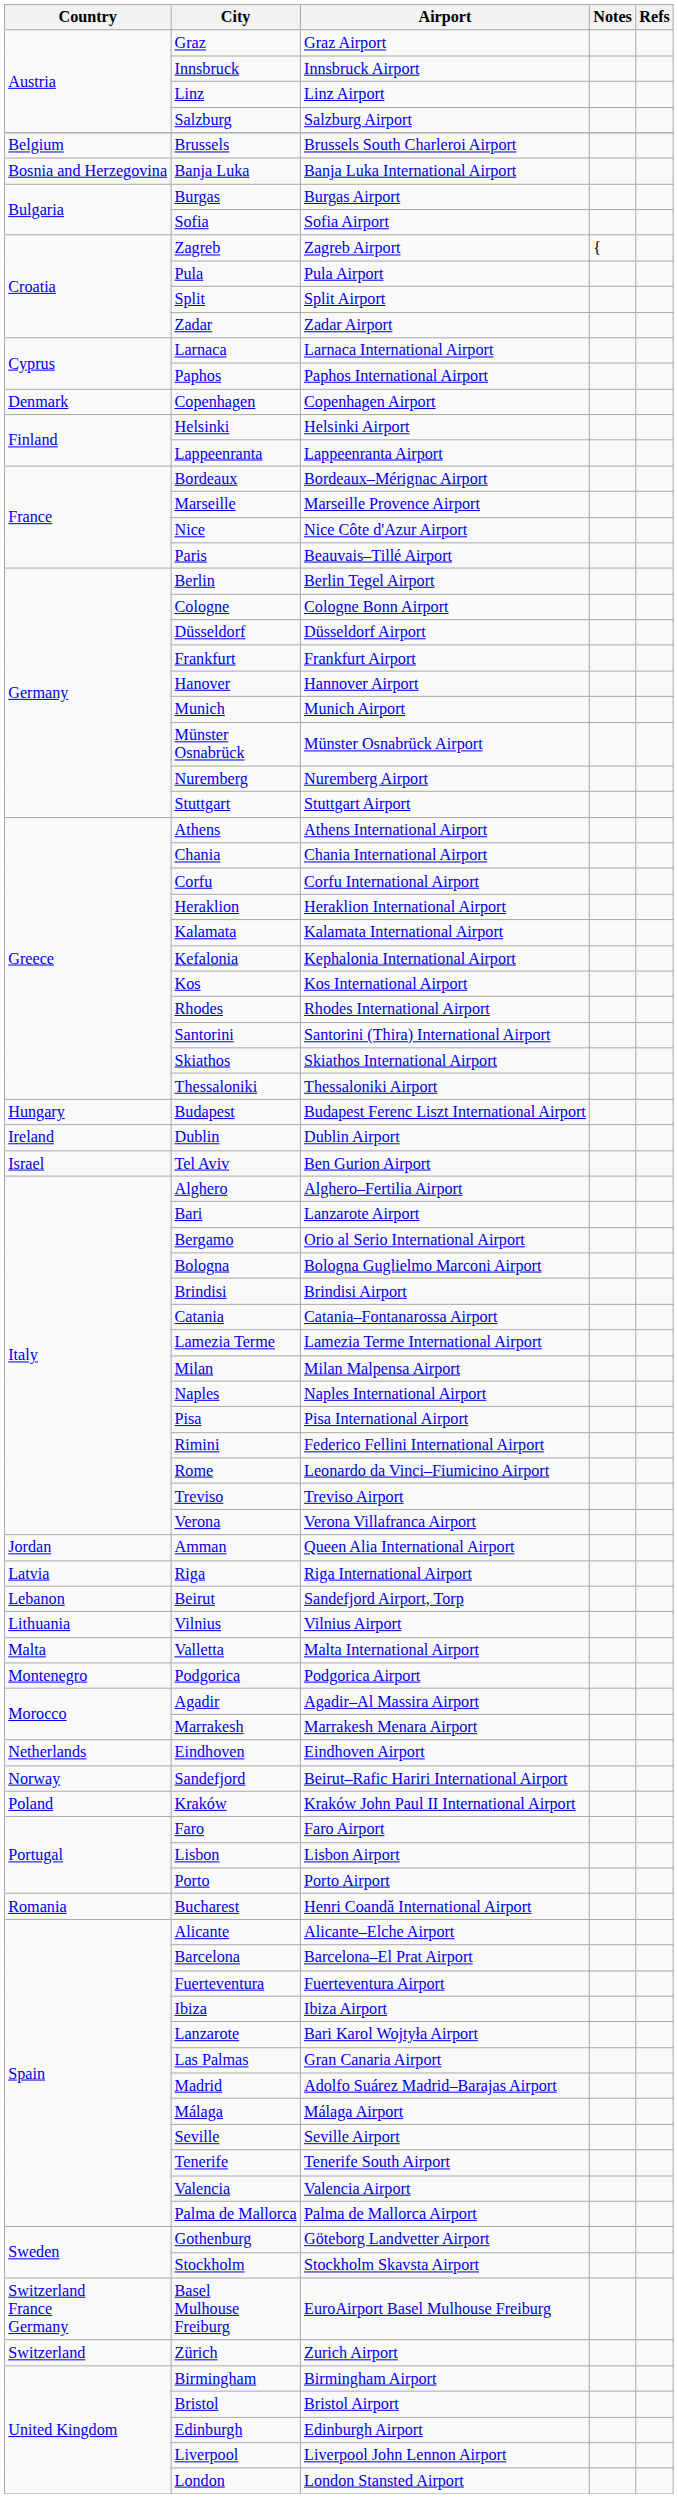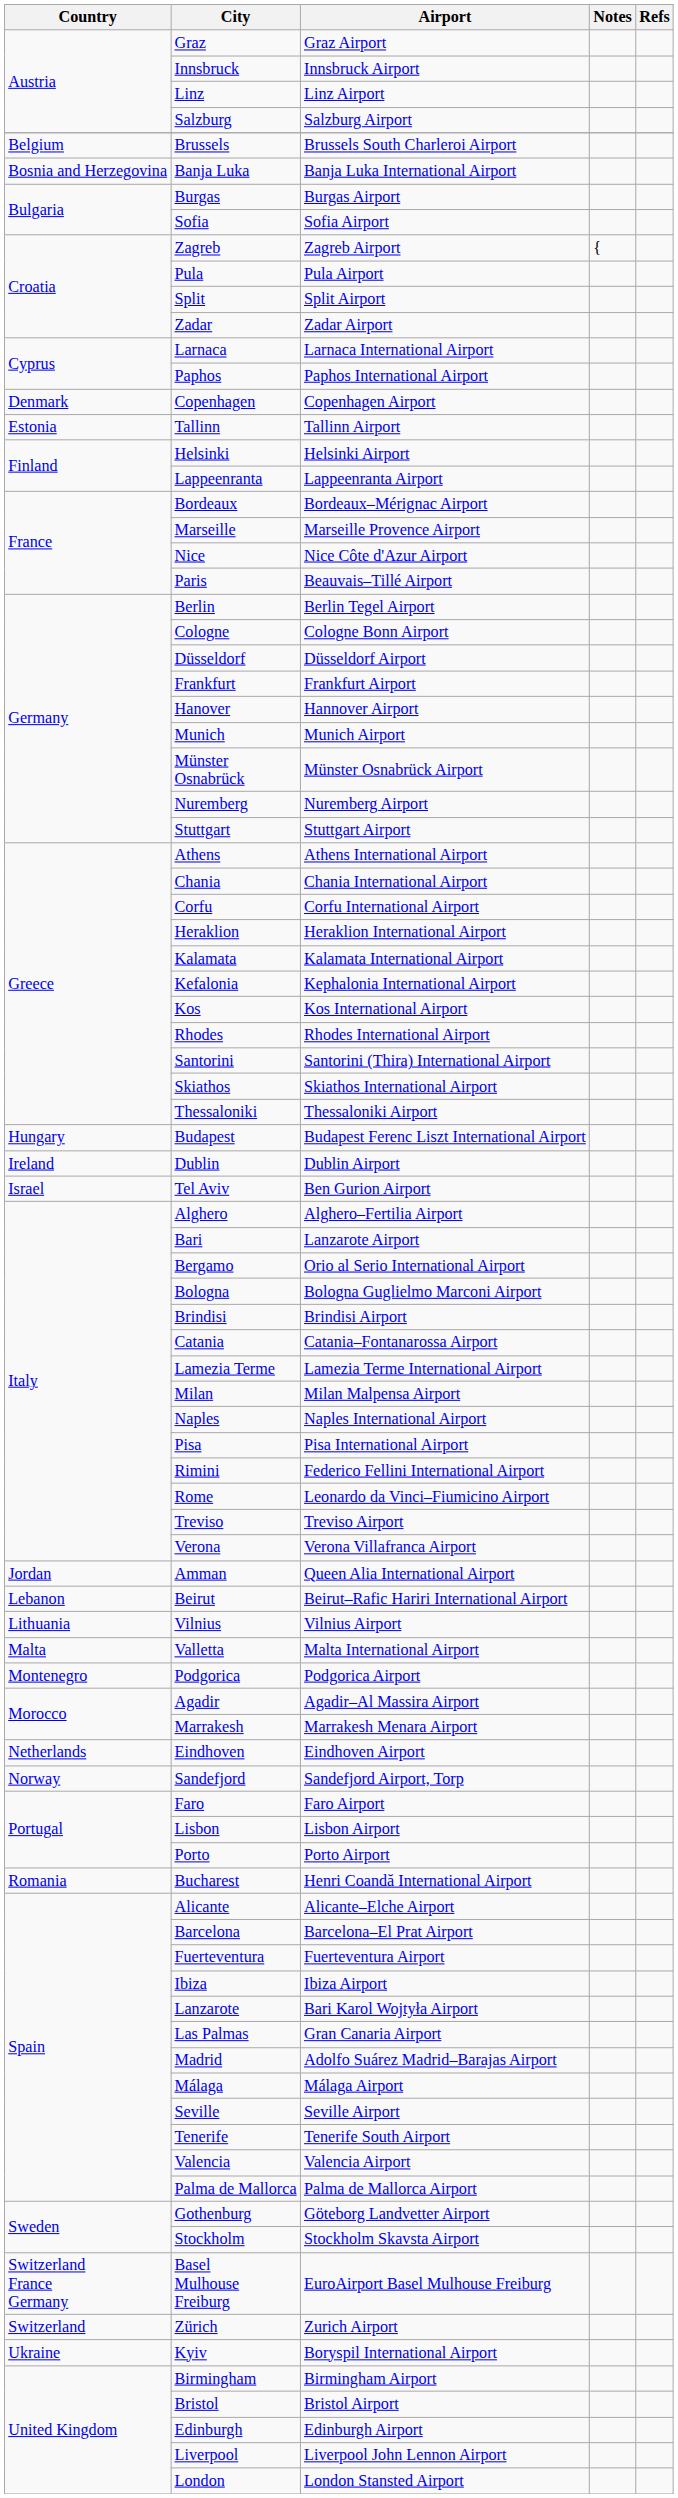+ row: (197, 427)
- row: (190, 1573)
(384, 1598) Sandefjord Airport, Torp -> (436, 1598) Beirut–Rafic Hariri International Airport
(436, 1778) Beirut–Rafic Hariri International Airport -> (384, 1778) Sandefjord Airport, Torp
- row: (201, 1803)
+ row: (191, 2352)
